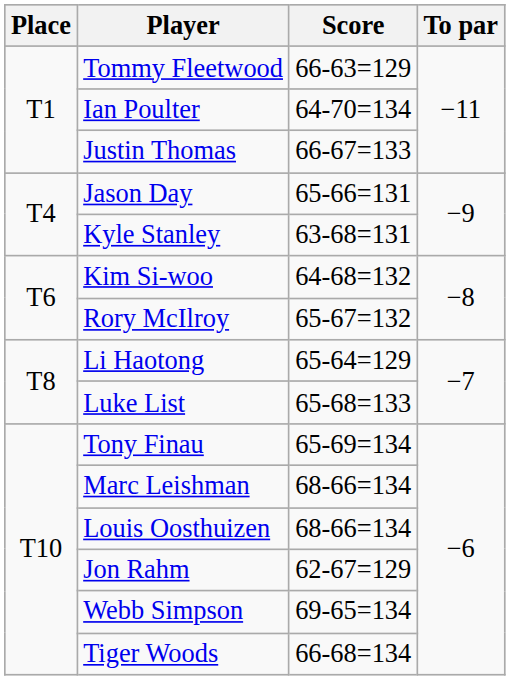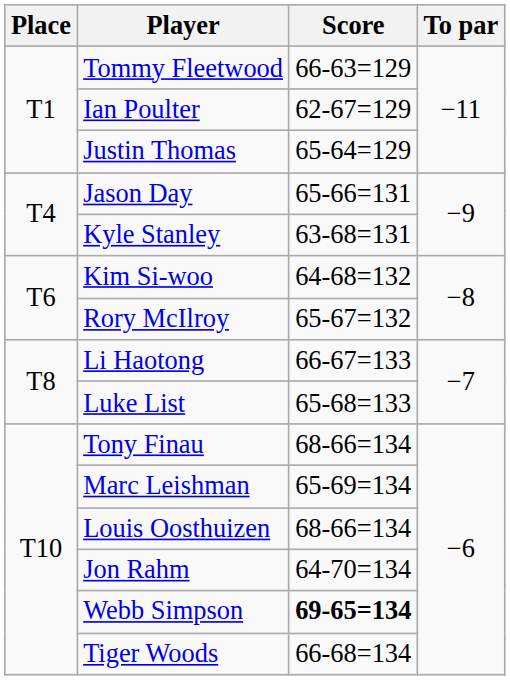(353, 109) 64-70=134 -> (353, 109) 62-67=129
(353, 151) 66-67=133 -> (353, 151) 65-64=129
(353, 360) 65-64=129 -> (353, 360) 66-67=133
(353, 444) 65-69=134 -> (353, 444) 68-66=134
(353, 485) 68-66=134 -> (353, 485) 65-69=134
(353, 569) 62-67=129 -> (353, 569) 64-70=134
(353, 611) normal -> (353, 611) bold
